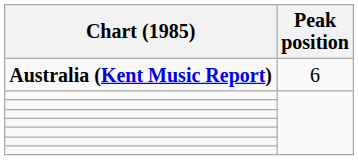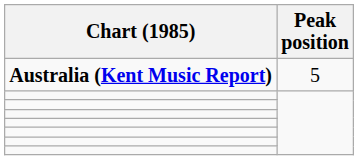(315, 74) 6 -> (315, 74) 5
